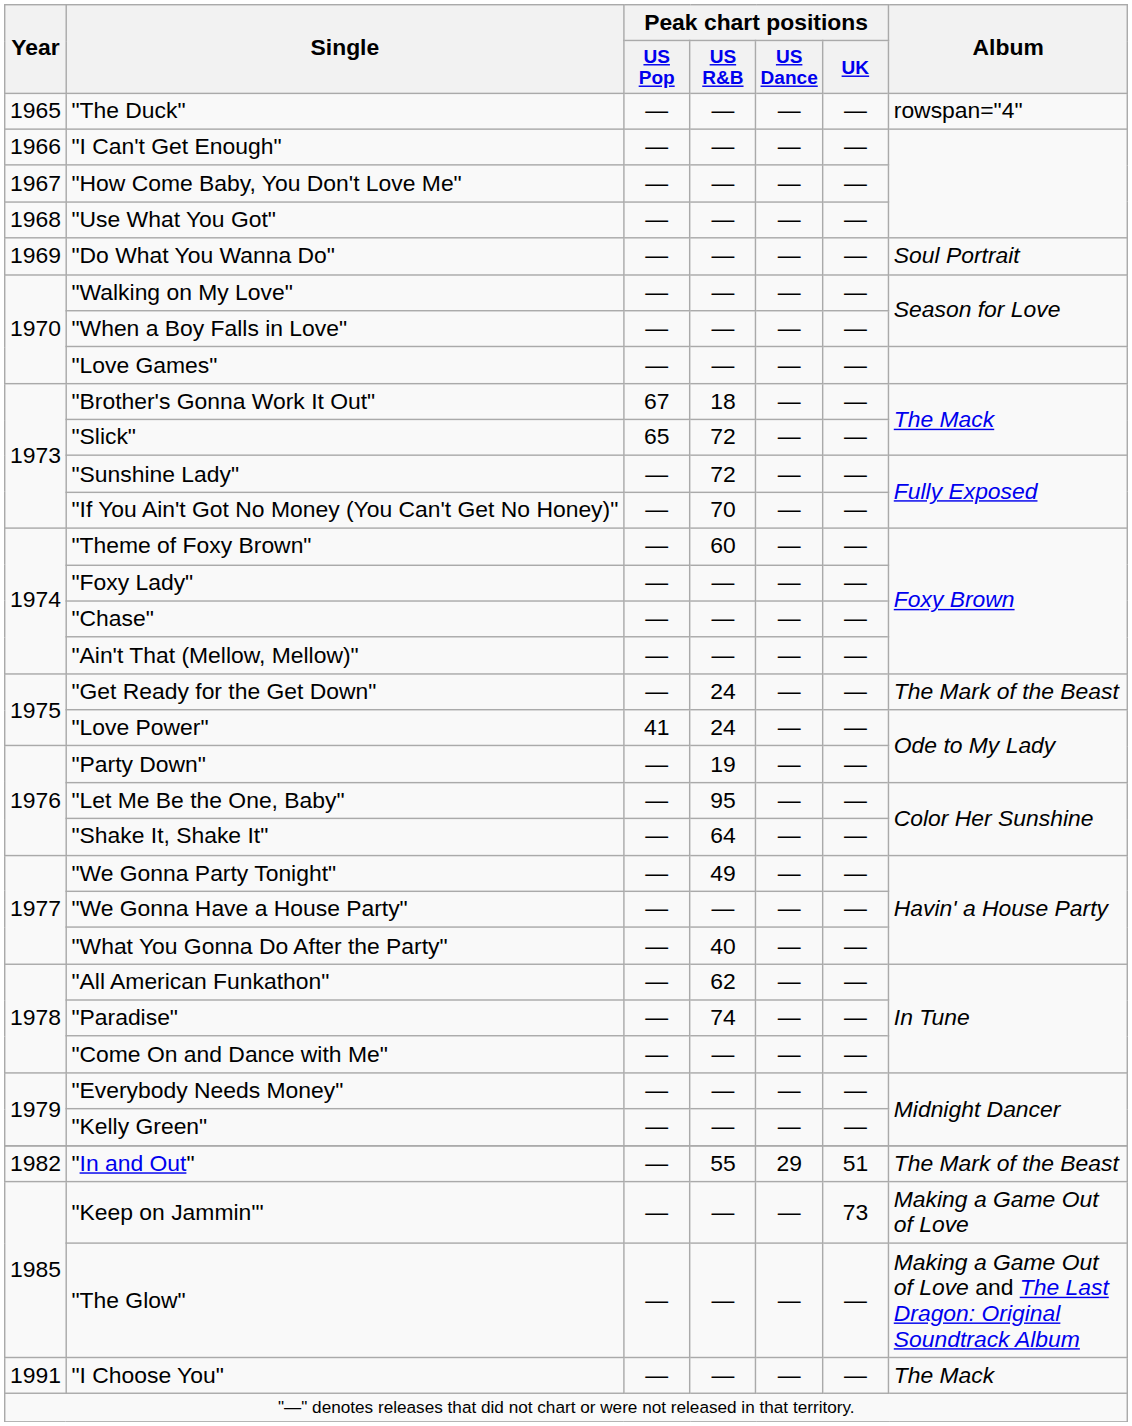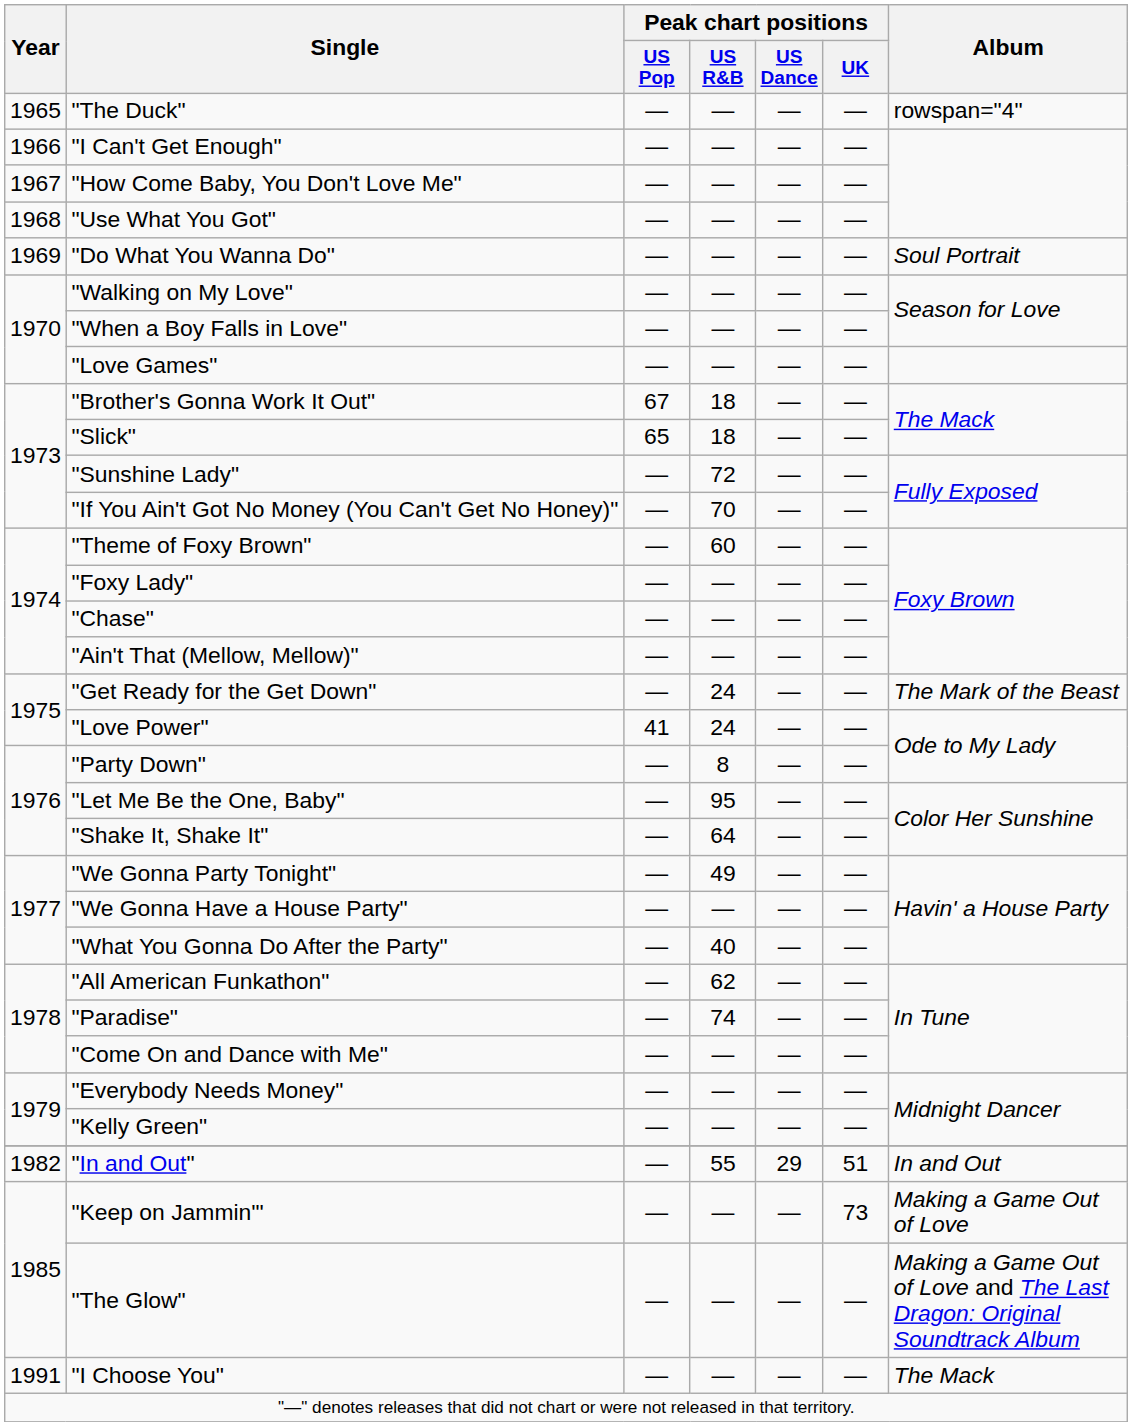(723, 437) 72 -> (723, 437) 18
(723, 764) 19 -> (723, 764) 8
(1006, 1163) The Mark of the Beast -> (947, 1163) In and Out
